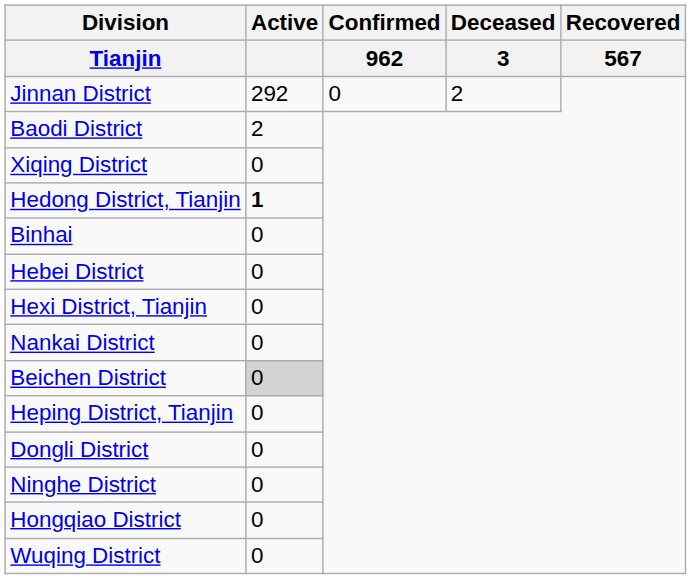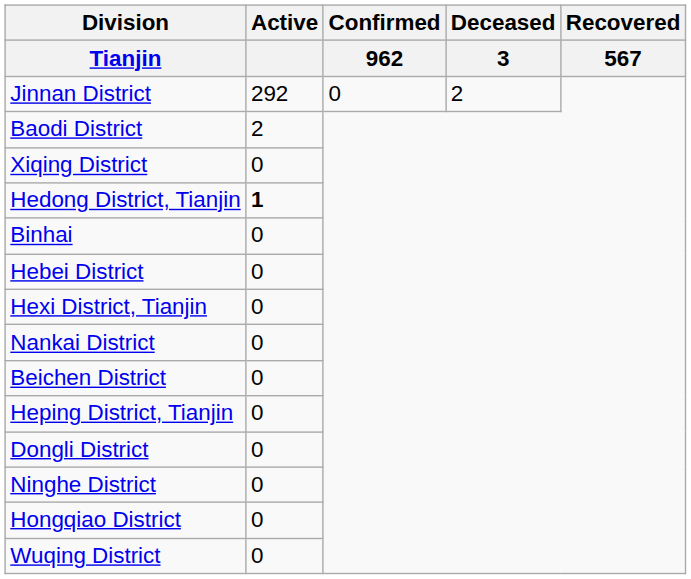(257, 377) lightgrey background -> (257, 377) no background
